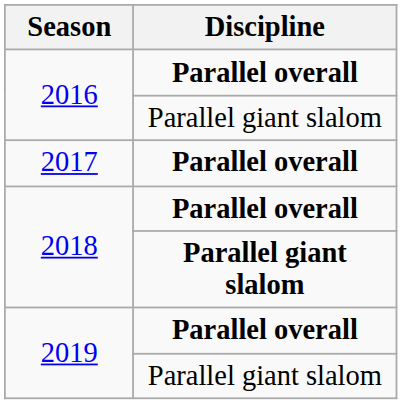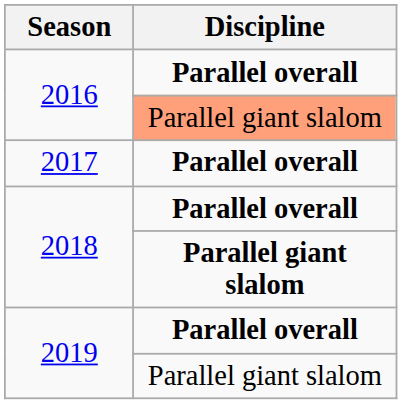(265, 117) no background -> (265, 117) lightsalmon background
